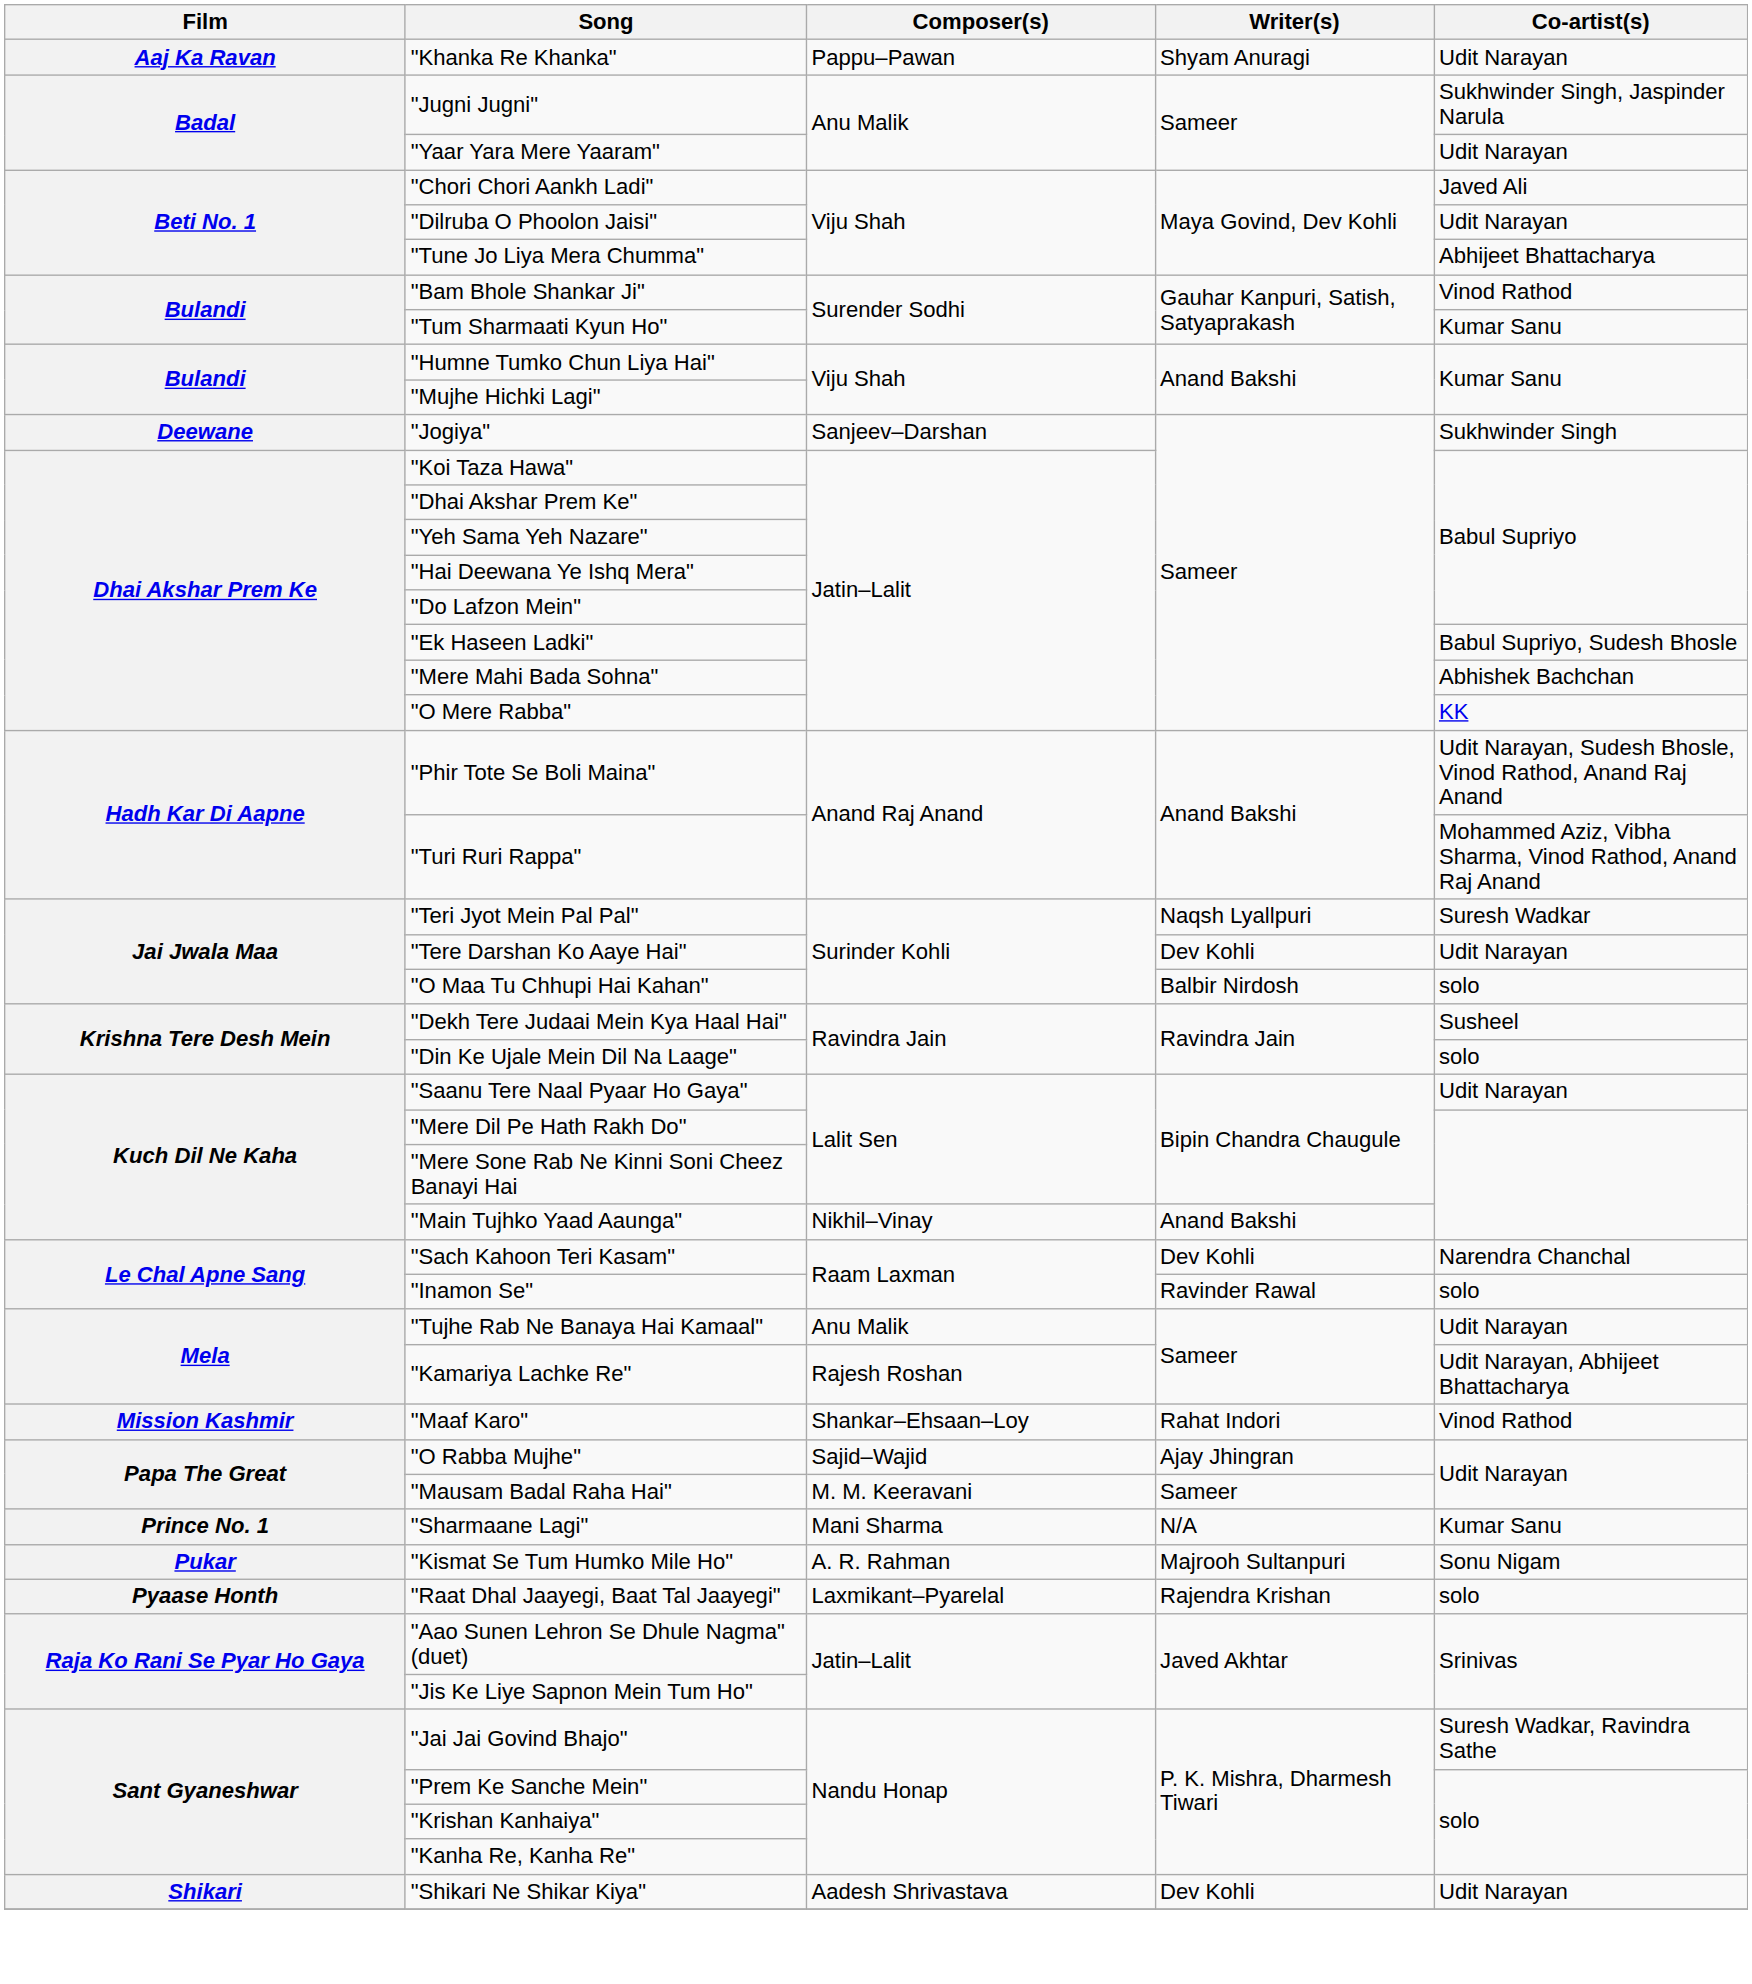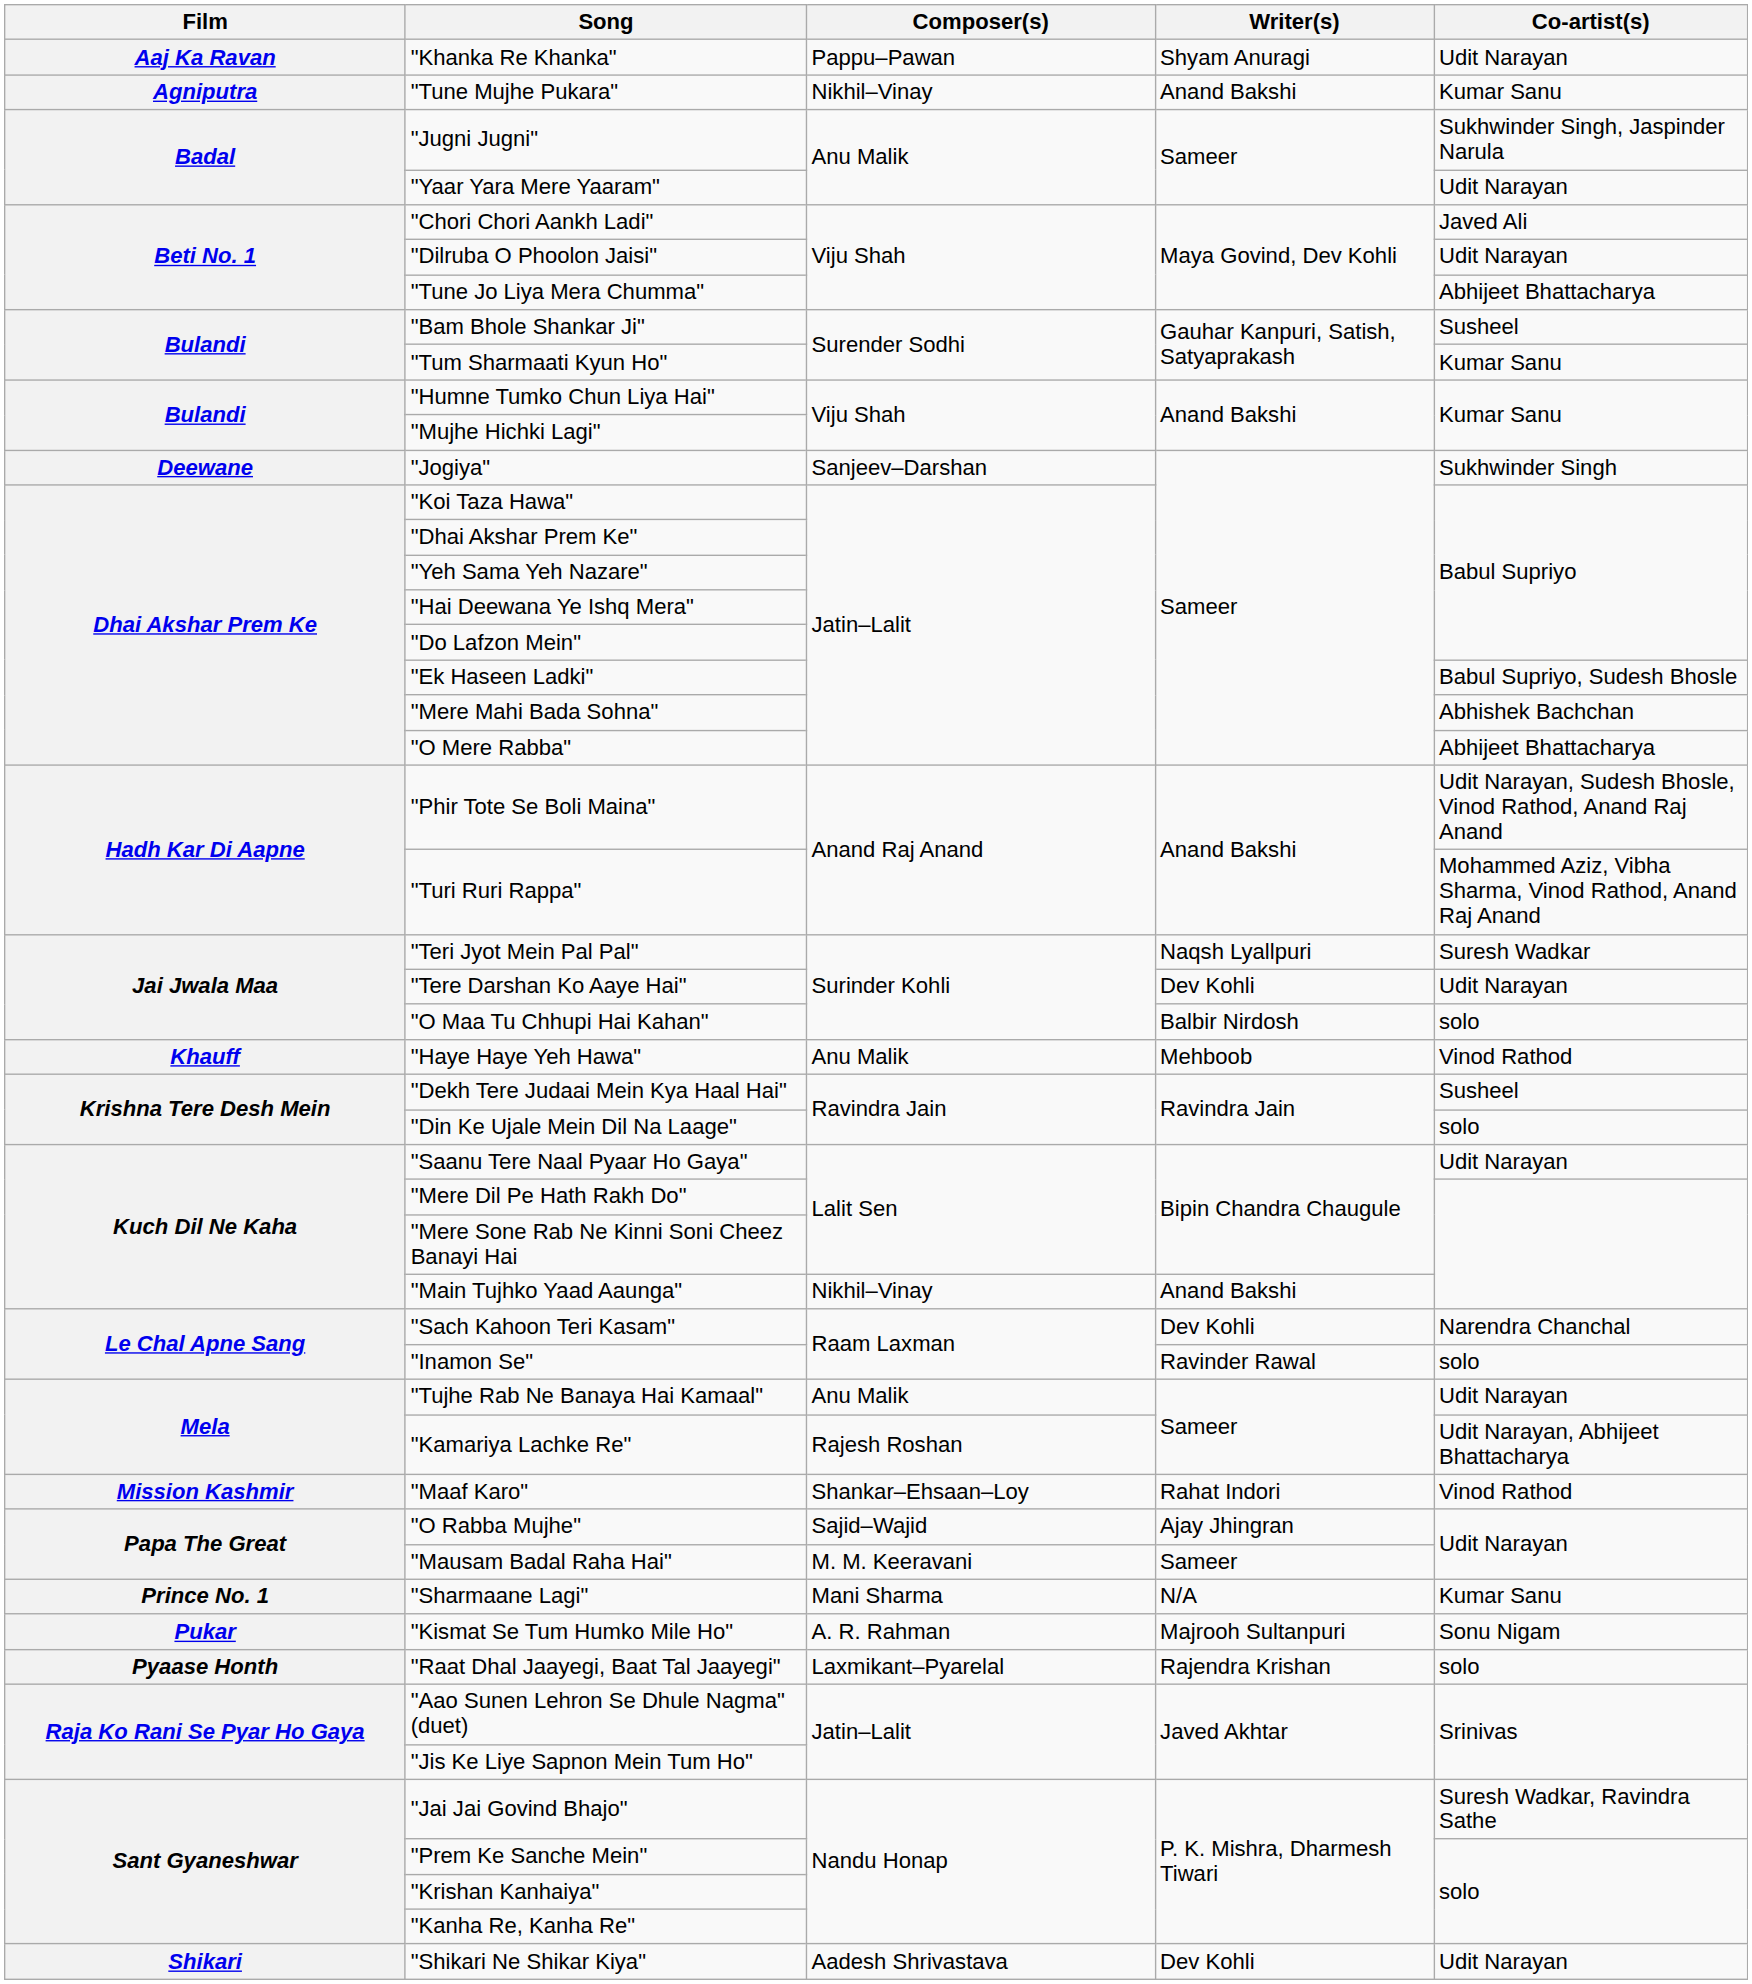+ row: (514, 92)
(1506, 291) Vinod Rathod -> (1479, 326) Susheel
(1454, 712) KK -> (1547, 747) Abhijeet Bhattacharya
+ row: (526, 1056)
